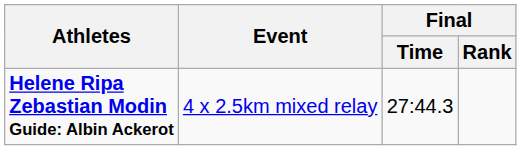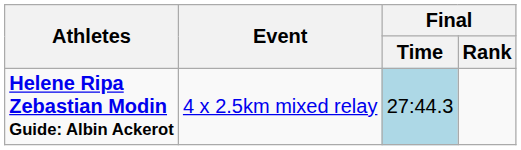(420, 106) no background -> (420, 106) lightblue background
